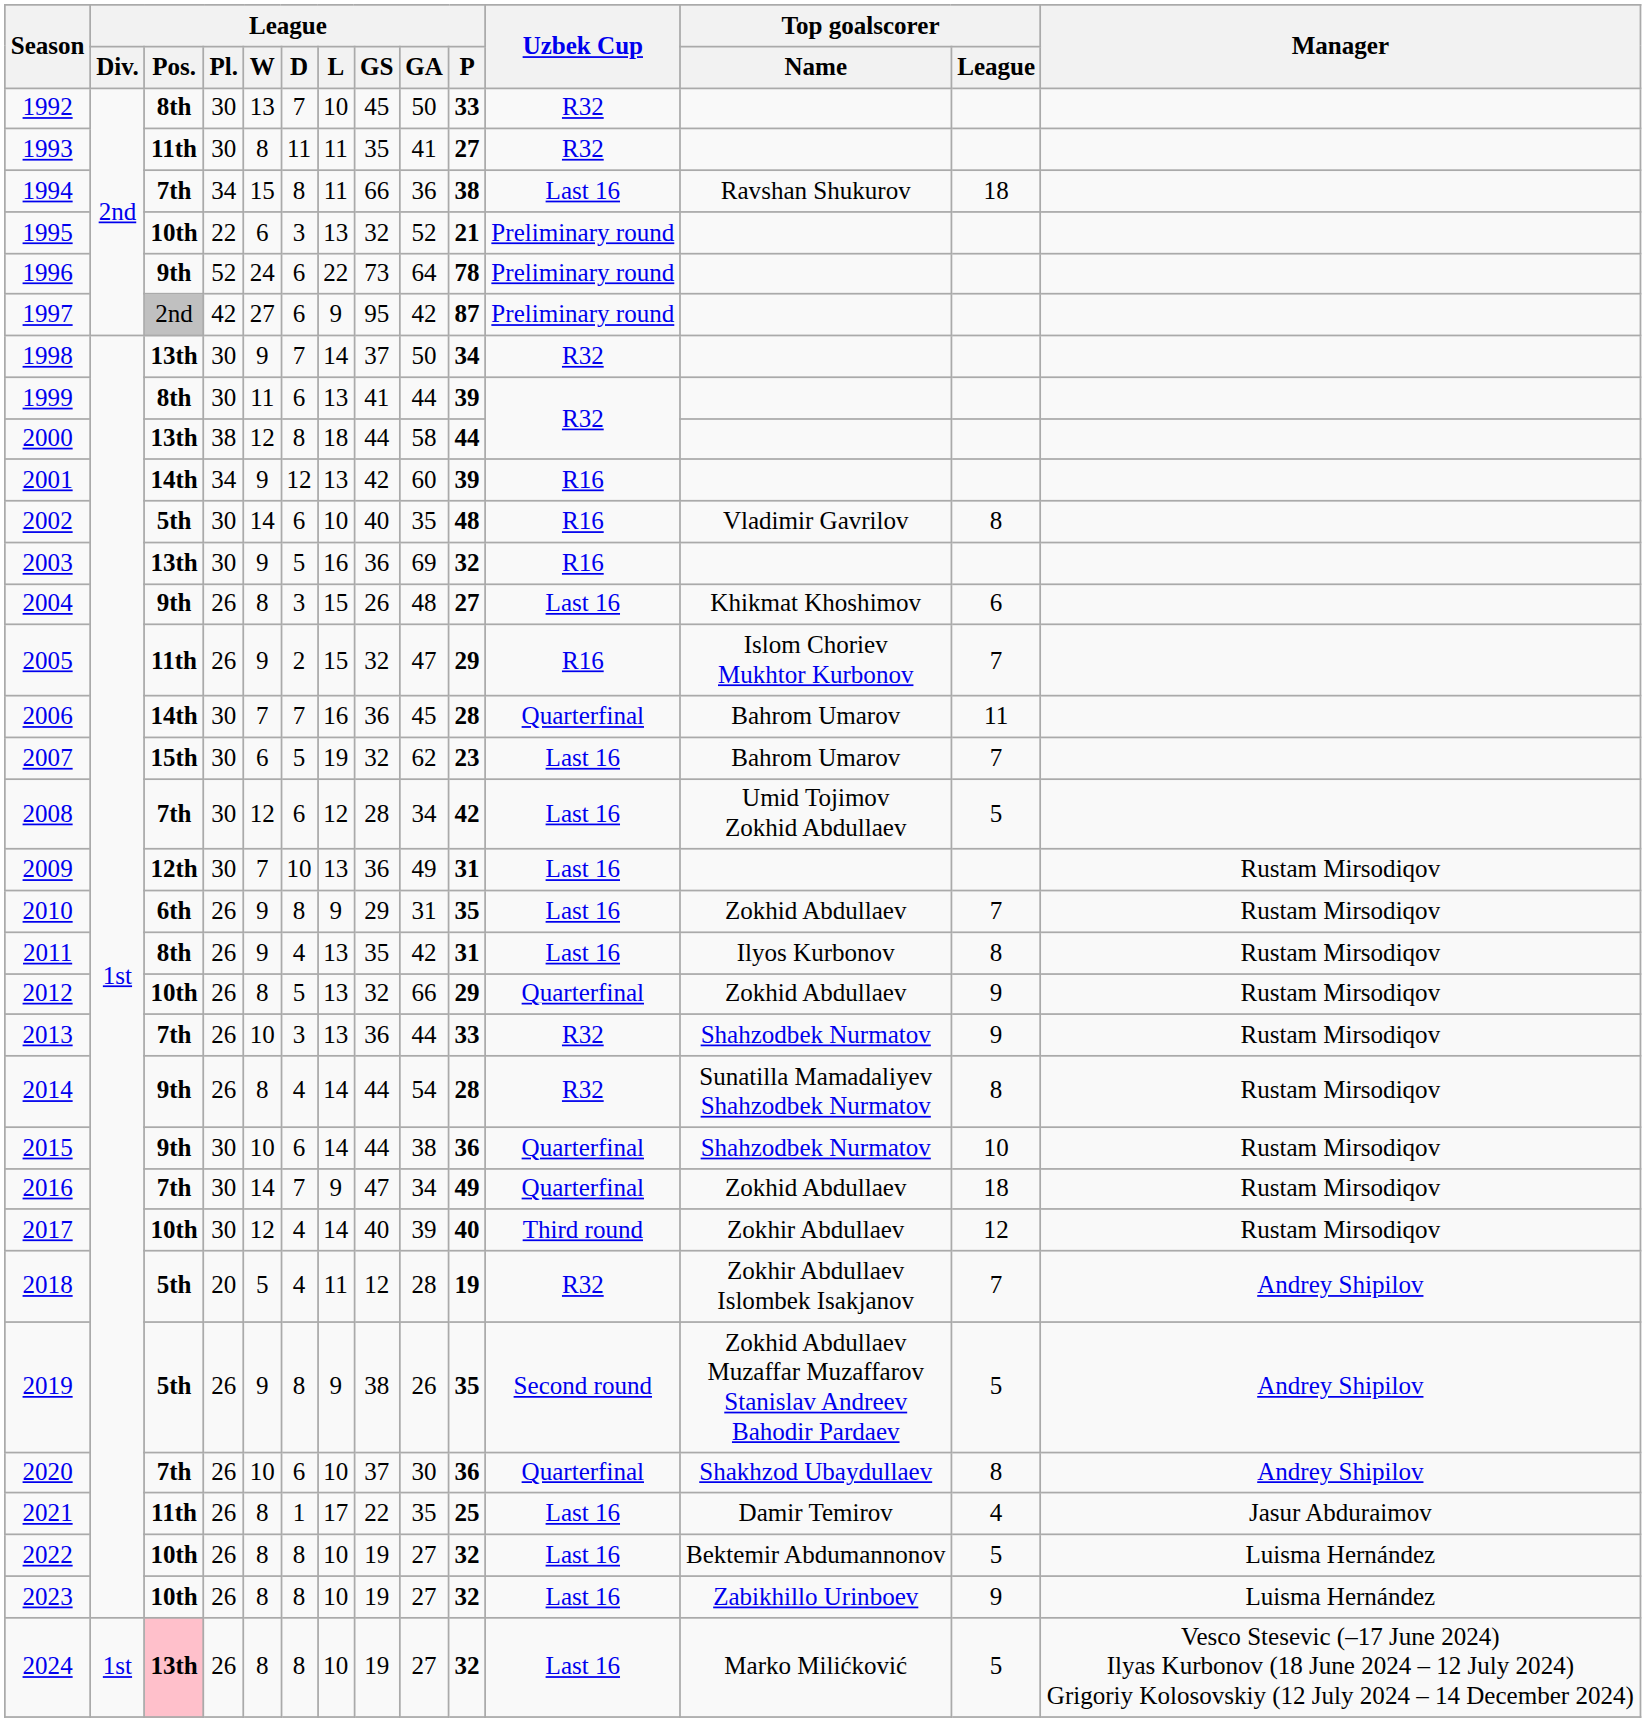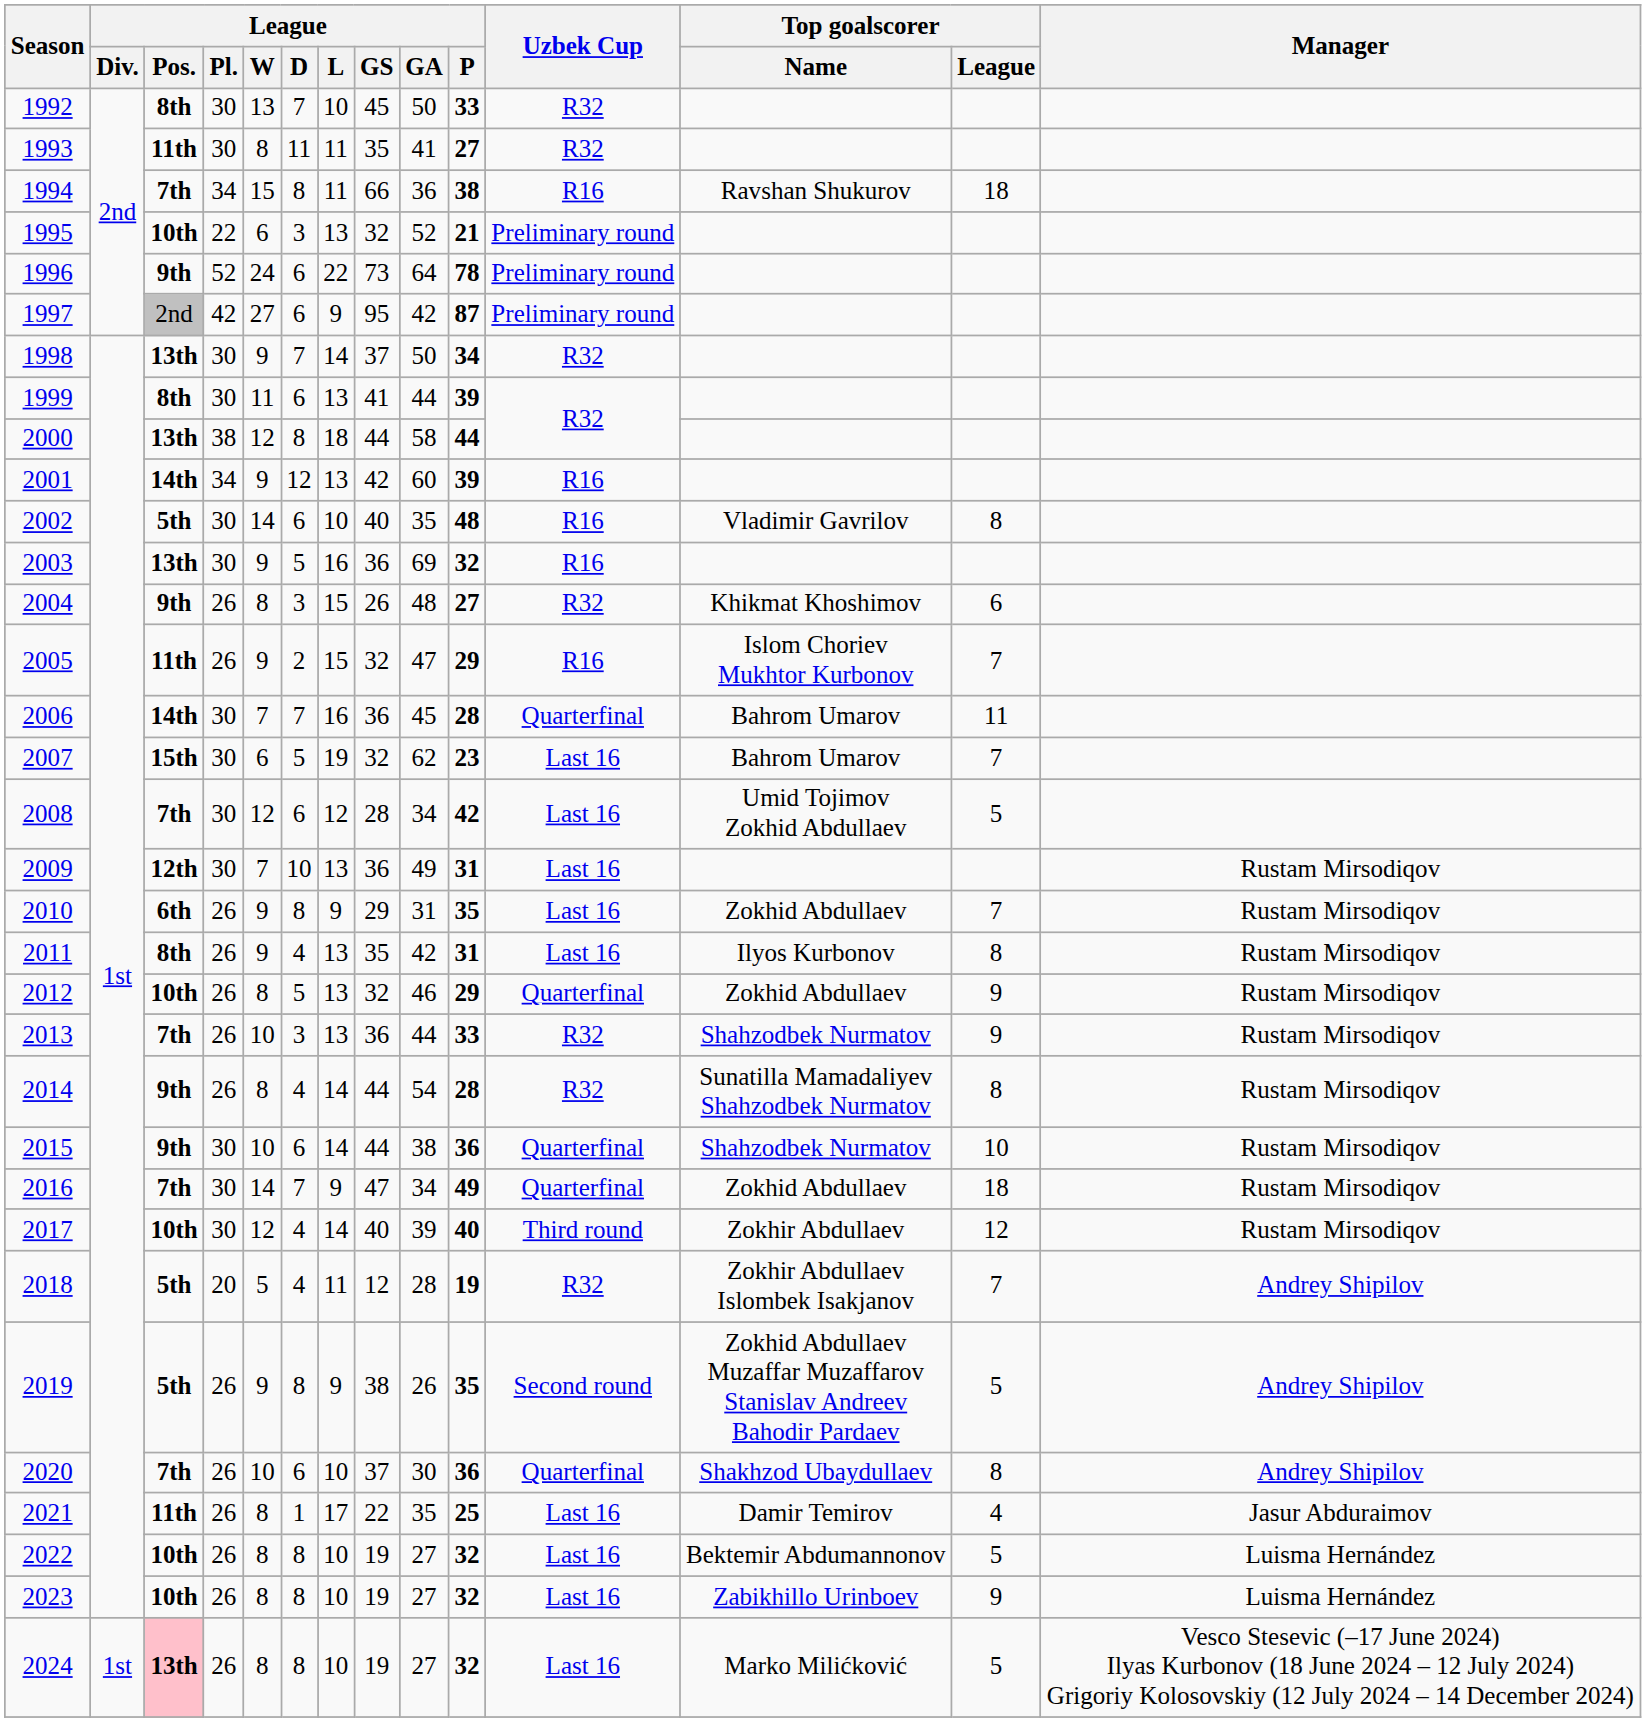(583, 190) Last 16 -> (583, 190) R16
(583, 604) Last 16 -> (583, 604) R32
(424, 993) 66 -> (424, 993) 46
